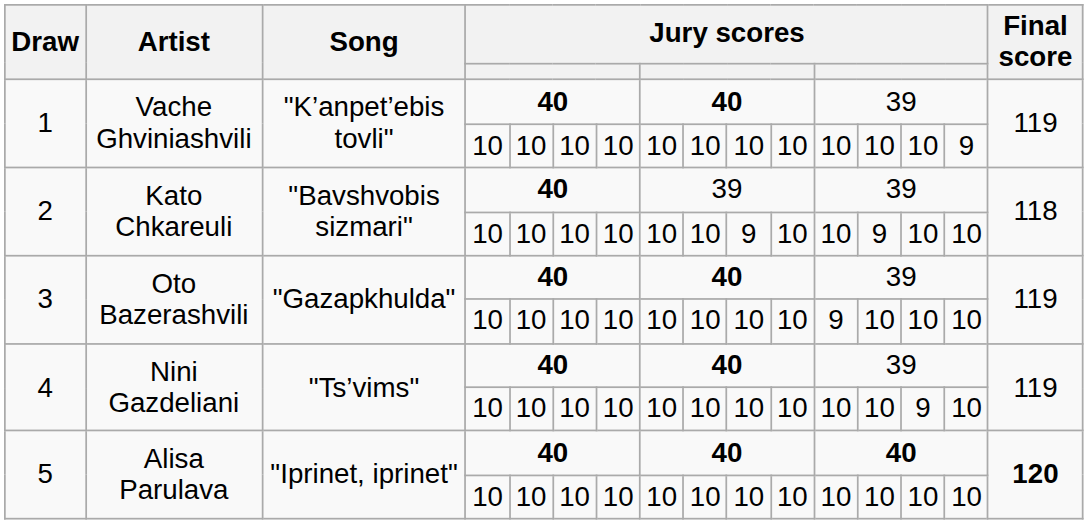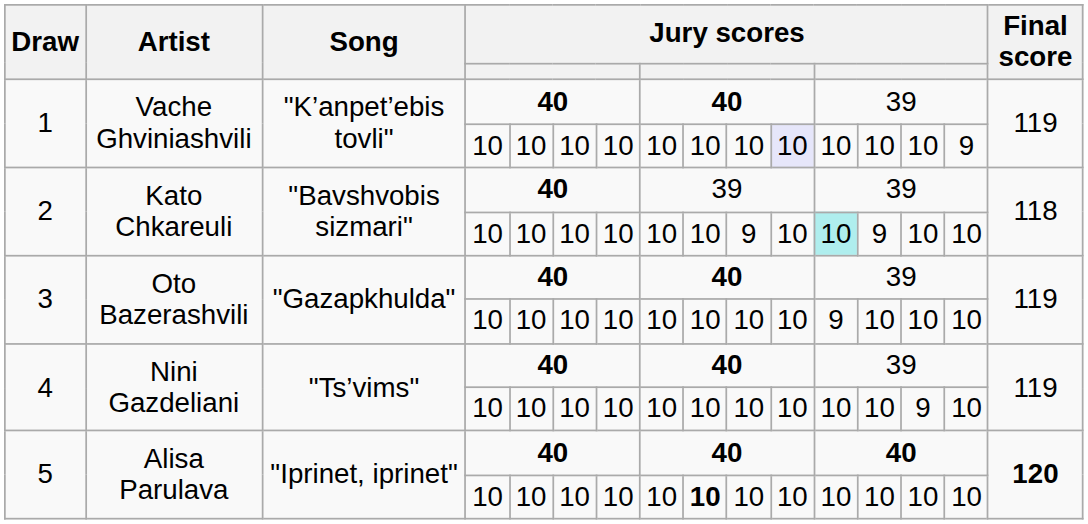(792, 145) no background -> (792, 145) lavender background
(836, 233) no background -> (836, 233) paleturquoise background
(705, 496) normal -> (705, 496) bold
